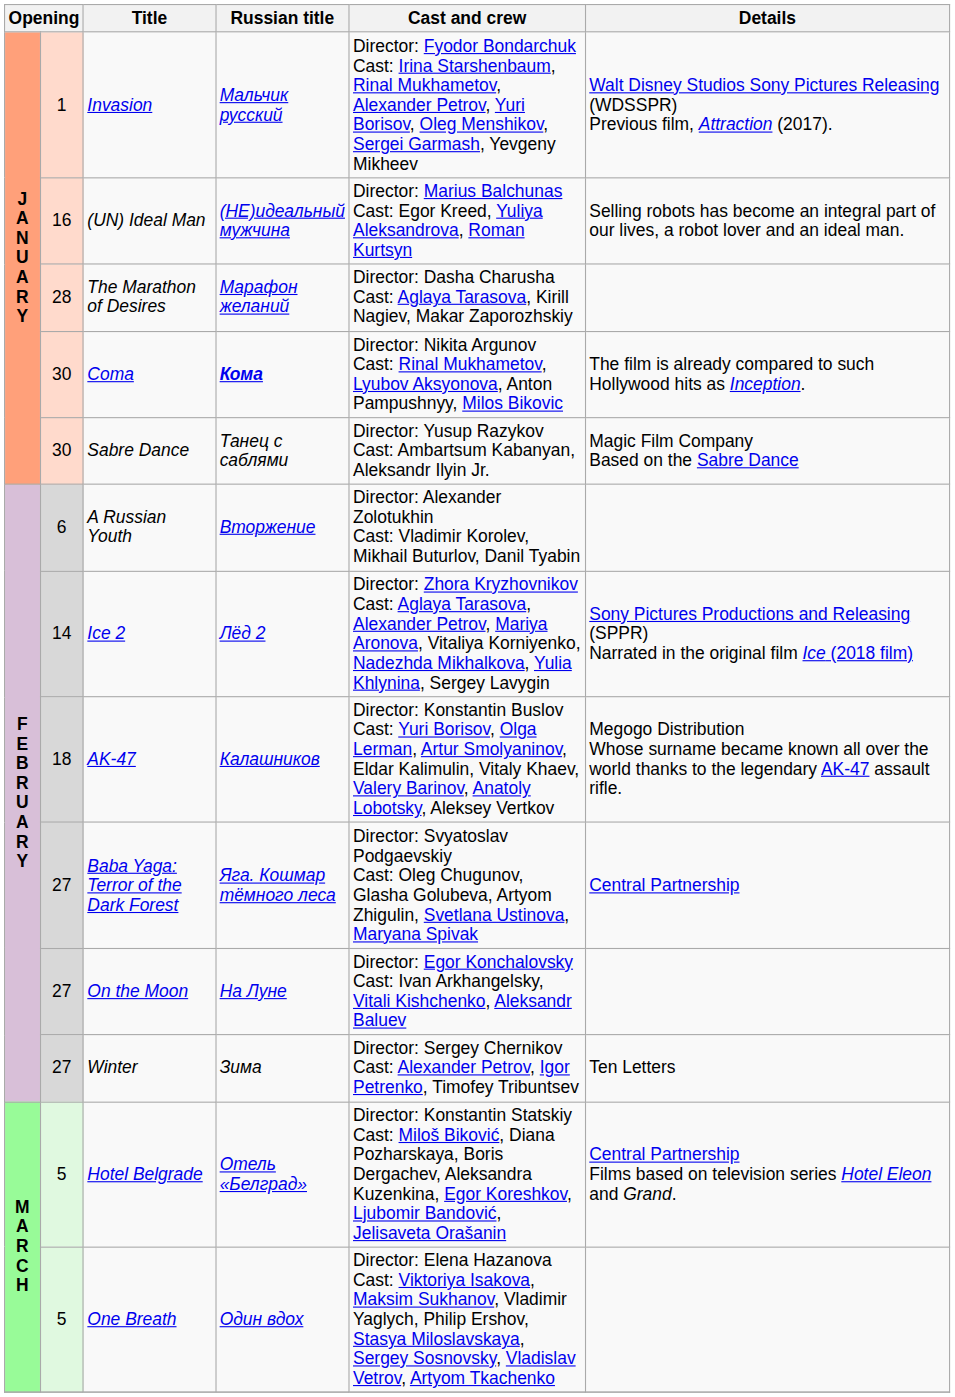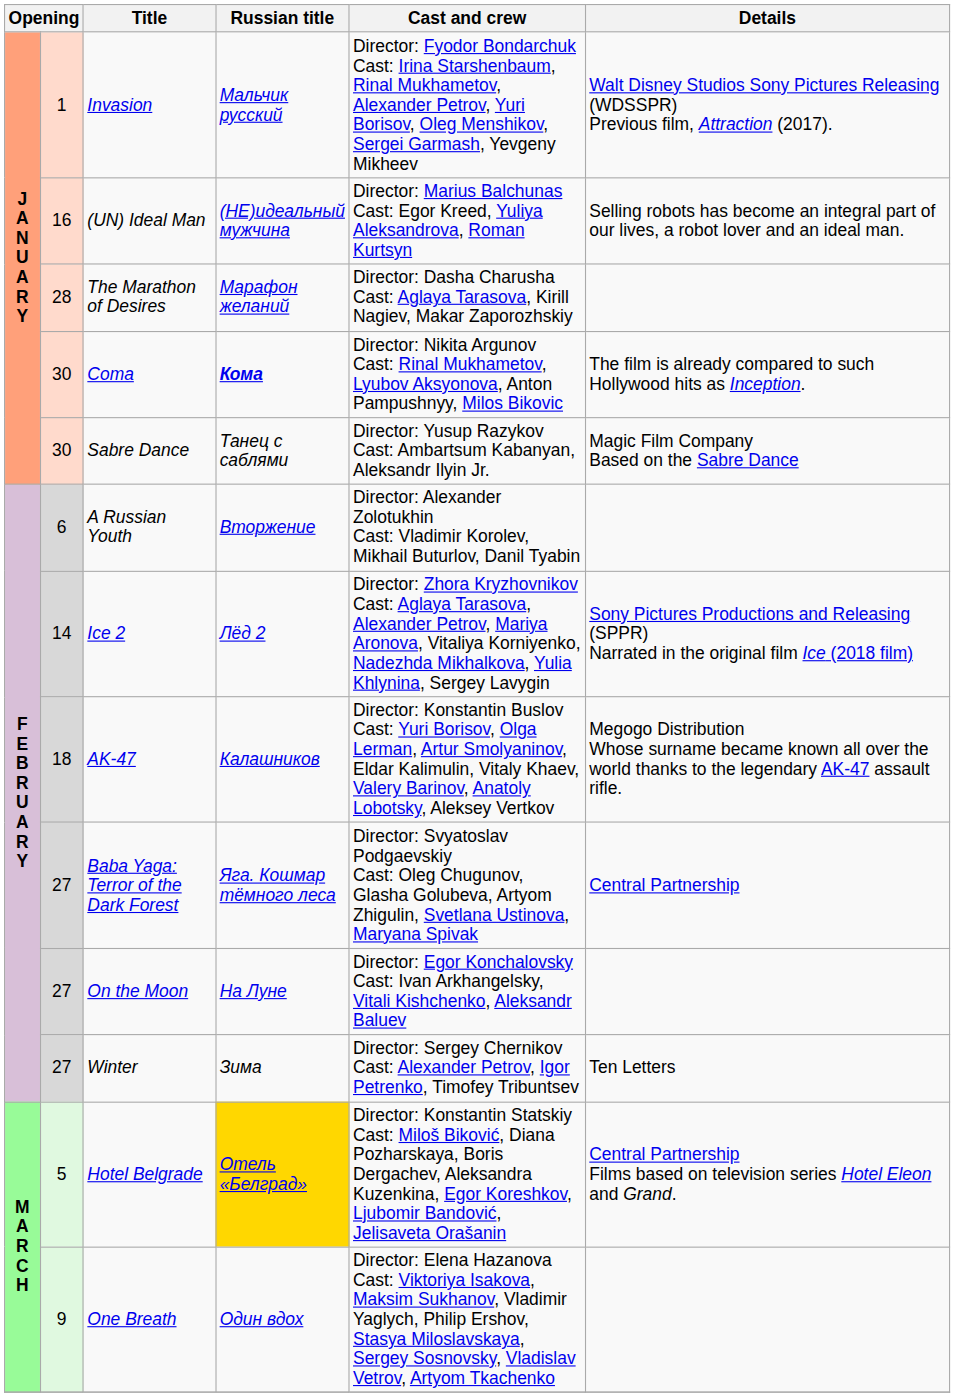(263, 1174) no background -> (263, 1174) gold background
(62, 1319) 5 -> (62, 1319) 9
